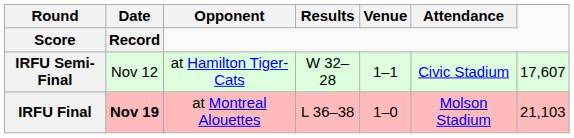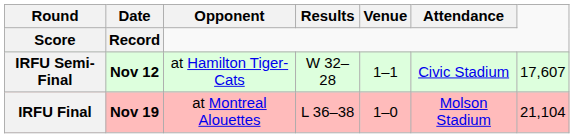(135, 71) normal -> (135, 71) bold
(543, 112) 21,103 -> (543, 112) 21,104
